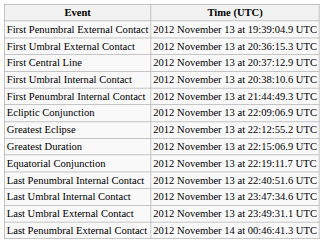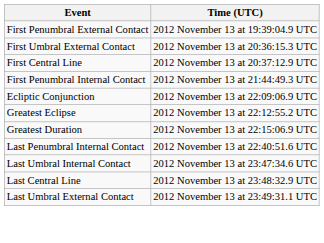- row: (69, 79)
- row: (56, 163)
+ row: (44, 180)
- row: (77, 230)
